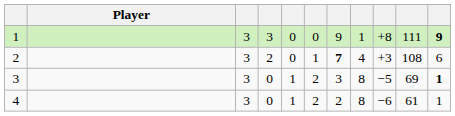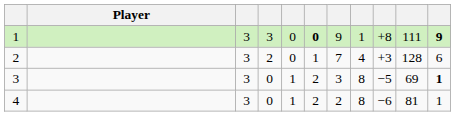(316, 36) normal -> (316, 36) bold
(339, 57) bold -> (339, 57) normal
(412, 57) 108 -> (412, 57) 128
(412, 100) 61 -> (412, 100) 81
